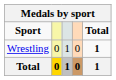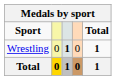(67, 48) normal -> (67, 48) bold
